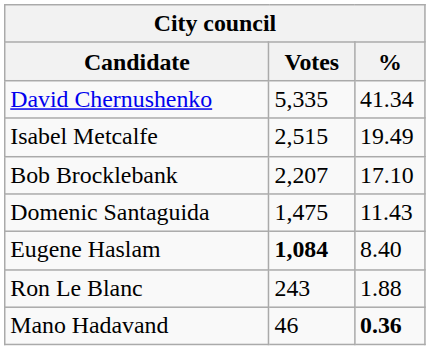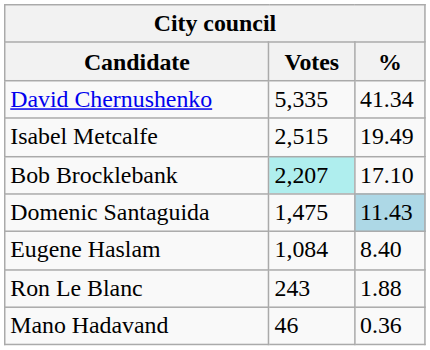(301, 174) no background -> (301, 174) paleturquoise background
(386, 212) no background -> (386, 212) lightblue background
(301, 250) bold -> (301, 250) normal
(381, 325) bold -> (381, 325) normal
